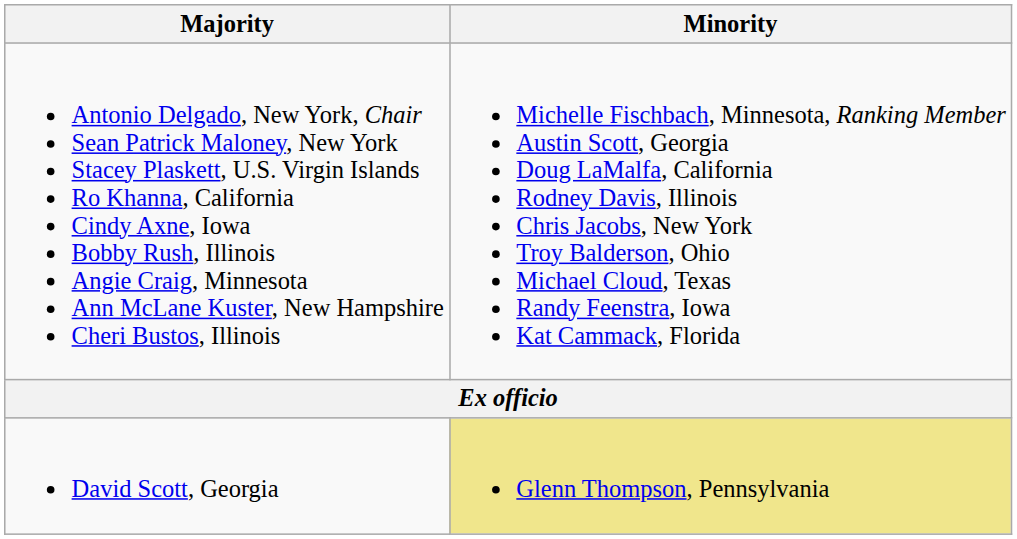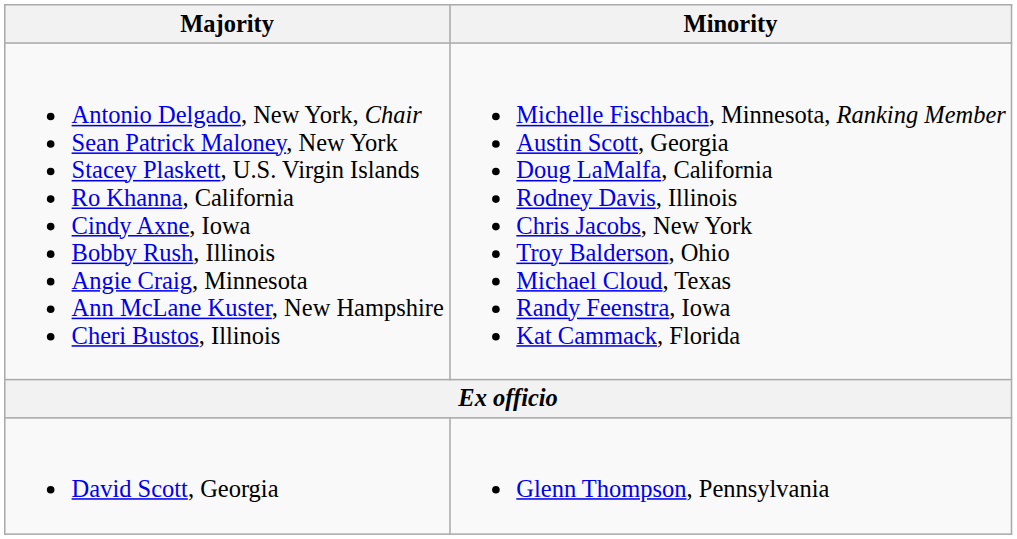(730, 489) khaki background -> (730, 489) no background
